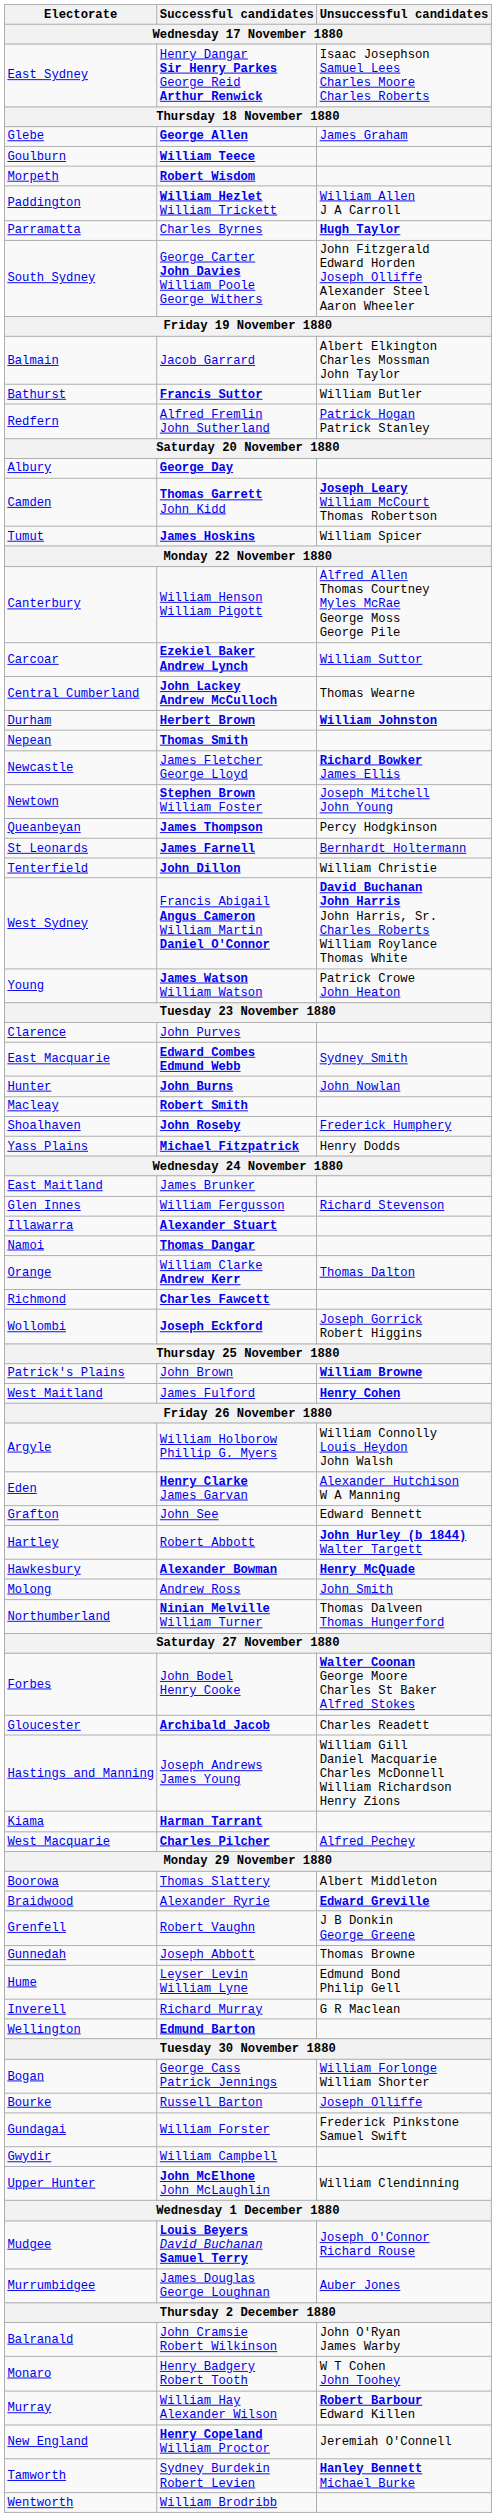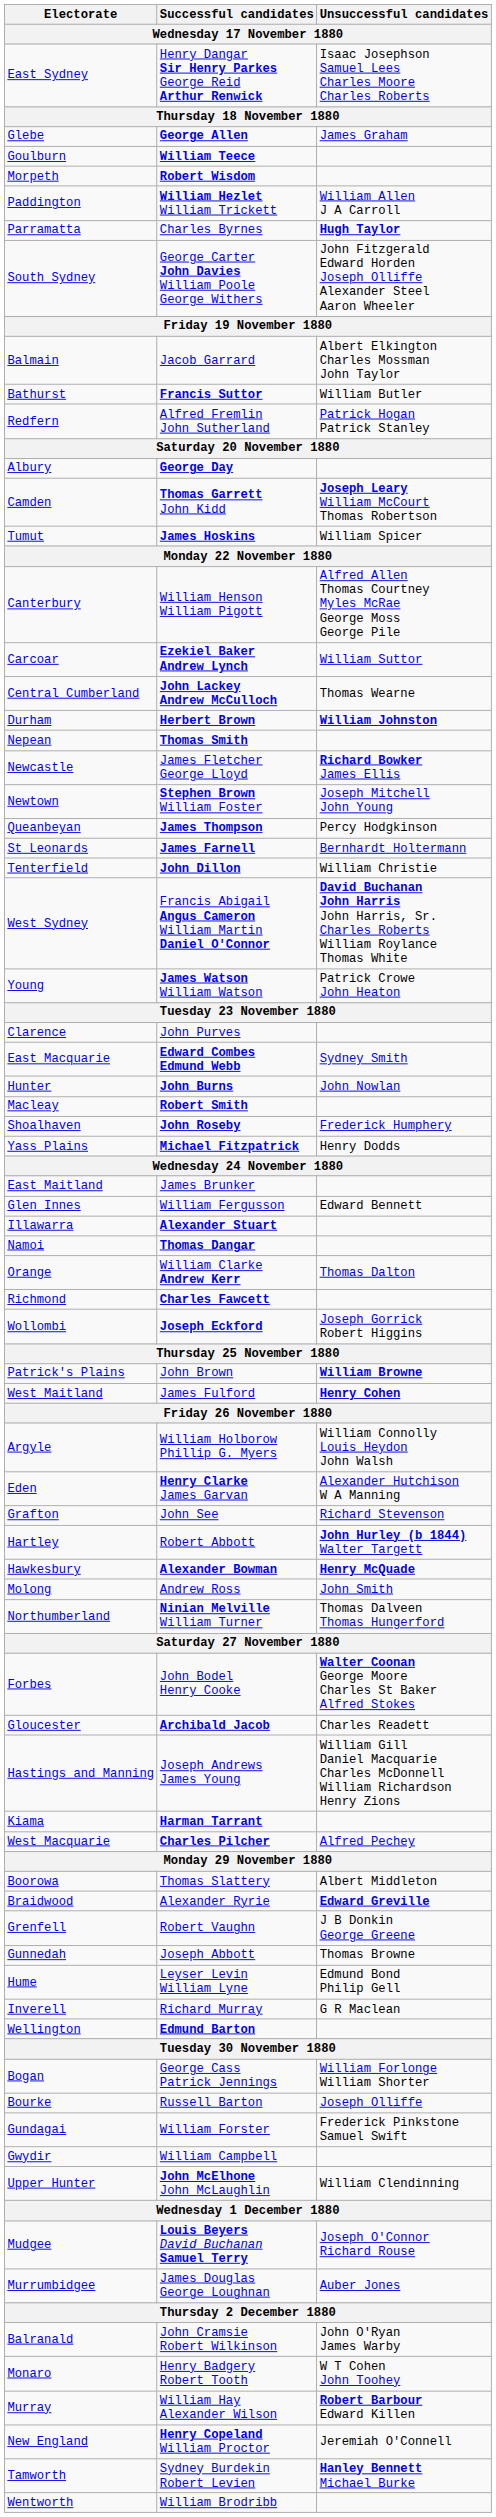(382, 1206) Richard Stevenson -> (371, 1206) Edward Bennett
(371, 1515) Edward Bennett -> (382, 1515) Richard Stevenson
